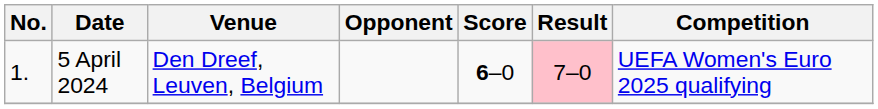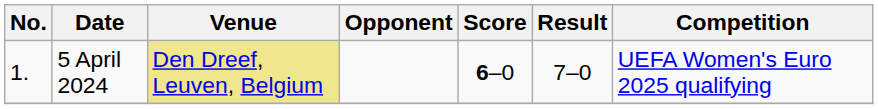(238, 71) no background -> (238, 71) khaki background
(572, 71) pink background -> (572, 71) no background
